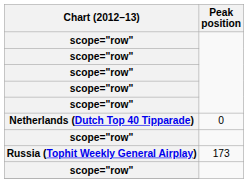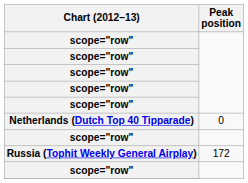(221, 154) 173 -> (221, 154) 172
